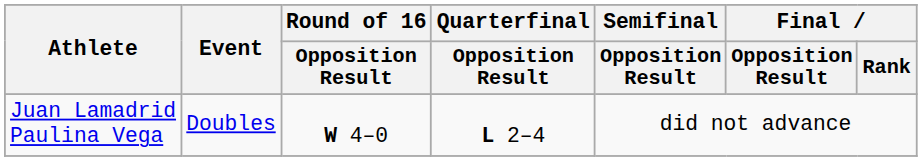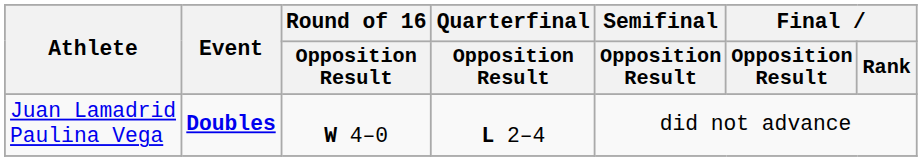(231, 125) normal -> (231, 125) bold
